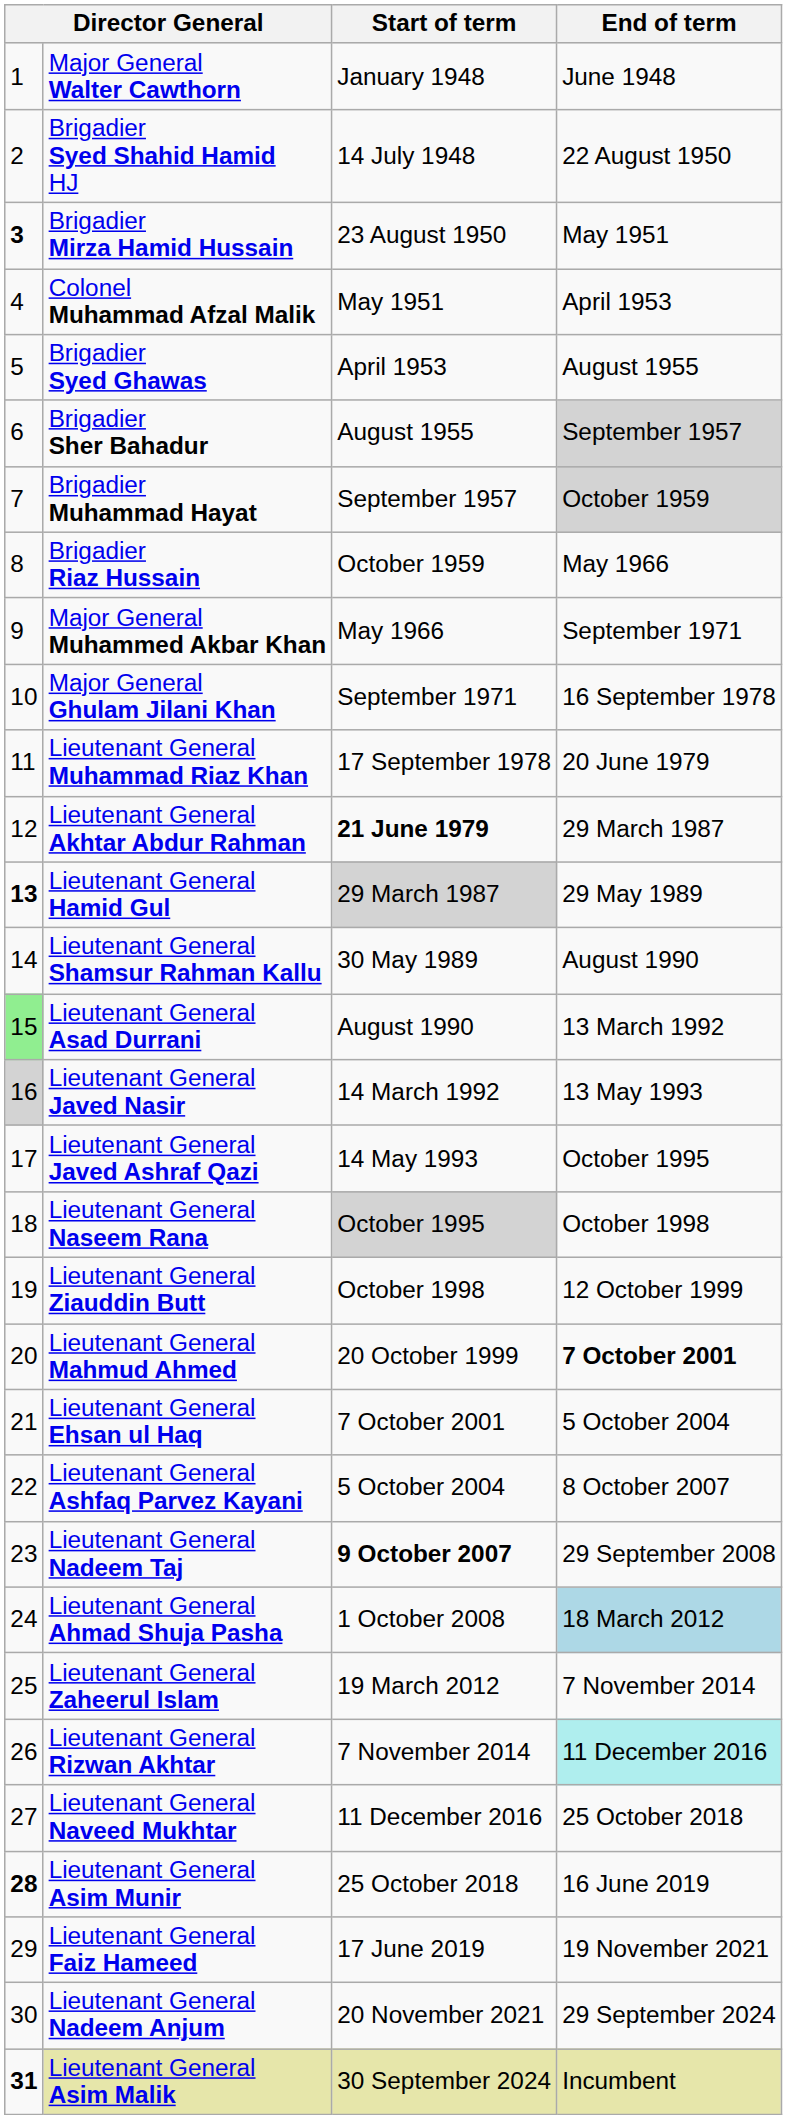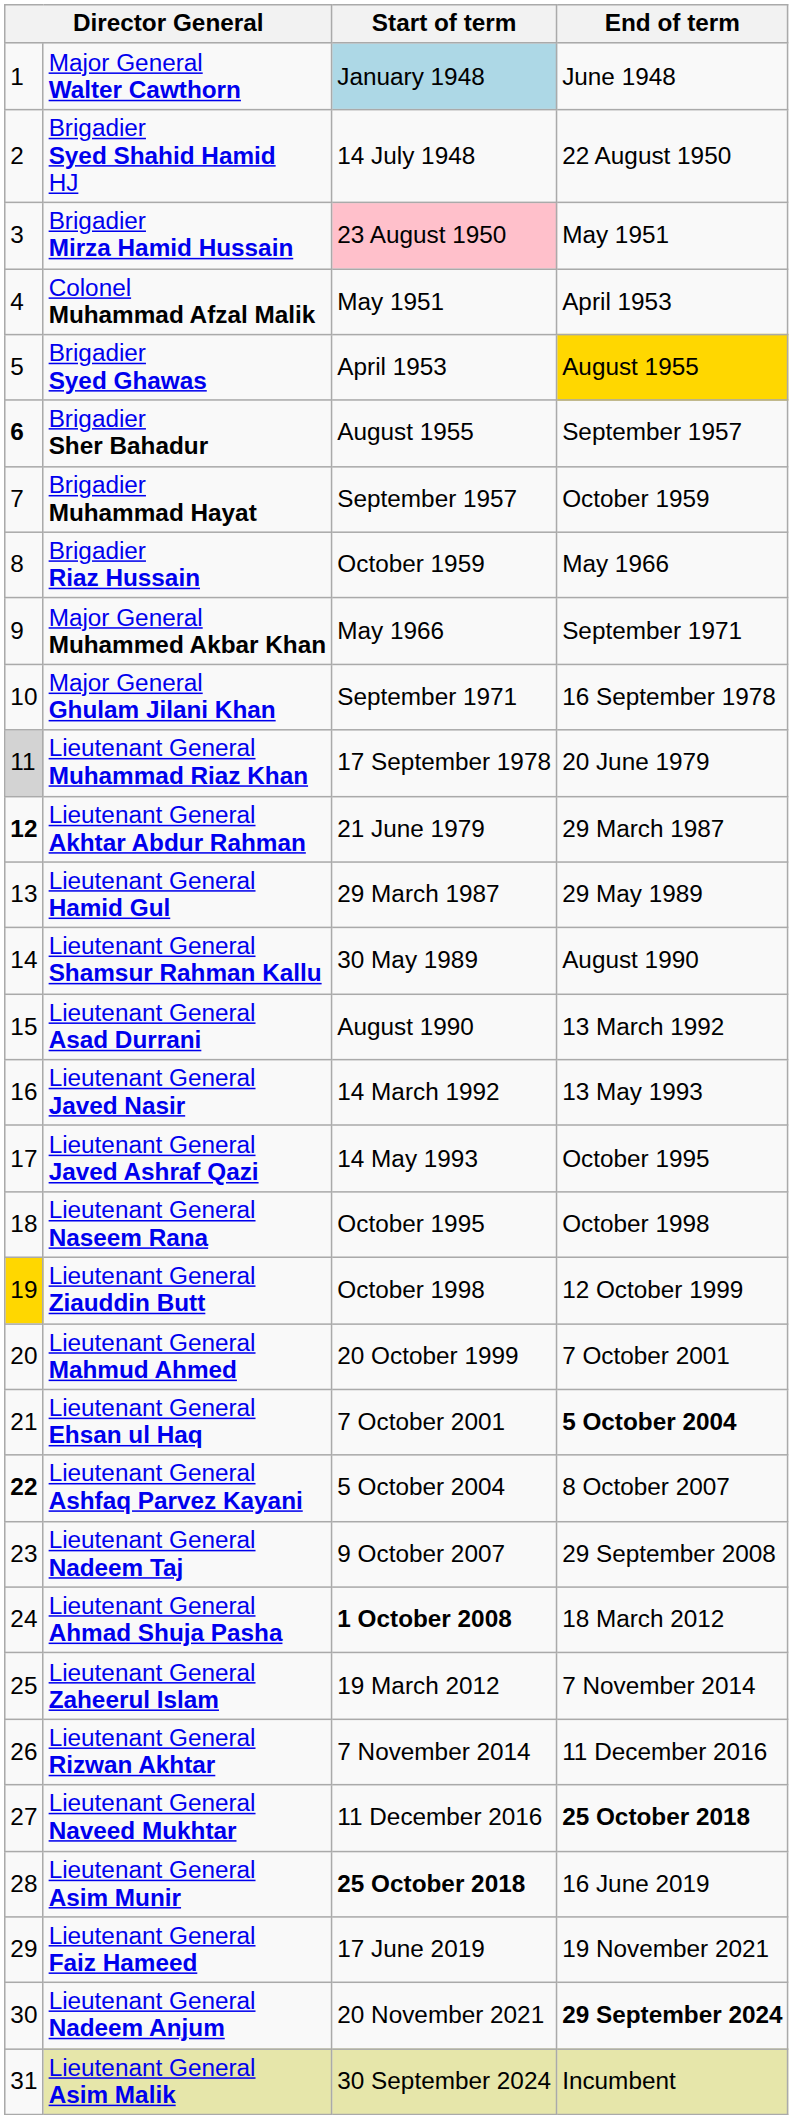(411, 76) no background -> (411, 76) lightblue background
(17, 235) bold -> (17, 235) normal
(422, 235) no background -> (422, 235) pink background
(630, 367) no background -> (630, 367) gold background
(17, 433) normal -> (17, 433) bold
(652, 433) lightgrey background -> (652, 433) no background
(636, 498) lightgrey background -> (636, 498) no background
(23, 762) no background -> (23, 762) lightgrey background
(24, 828) normal -> (24, 828) bold
(413, 828) bold -> (411, 828) normal
(24, 894) bold -> (24, 894) normal
(418, 894) lightgrey background -> (418, 894) no background
(24, 1026) lightgreen background -> (24, 1026) no background
(24, 1092) lightgrey background -> (24, 1092) no background
(411, 1224) lightgrey background -> (411, 1224) no background
(24, 1290) no background -> (24, 1290) gold background
(649, 1356) bold -> (646, 1356) normal
(646, 1421) normal -> (649, 1421) bold
(24, 1487) normal -> (24, 1487) bold
(425, 1553) bold -> (421, 1553) normal
(421, 1619) normal -> (425, 1619) bold
(643, 1619) lightblue background -> (643, 1619) no background
(665, 1751) paleturquoise background -> (665, 1751) no background
(653, 1817) normal -> (656, 1817) bold
(24, 1883) bold -> (24, 1883) normal
(428, 1883) normal -> (431, 1883) bold
(669, 2015) normal -> (672, 2015) bold
(24, 2081) bold -> (24, 2081) normal
